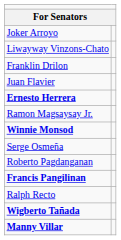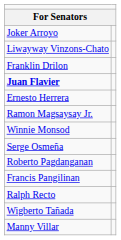(31, 82) normal -> (33, 82) bold
(41, 98) bold -> (38, 98) normal
(40, 130) bold -> (38, 130) normal
(46, 179) bold -> (43, 179) normal
(43, 211) bold -> (40, 211) normal
(35, 227) bold -> (33, 227) normal
